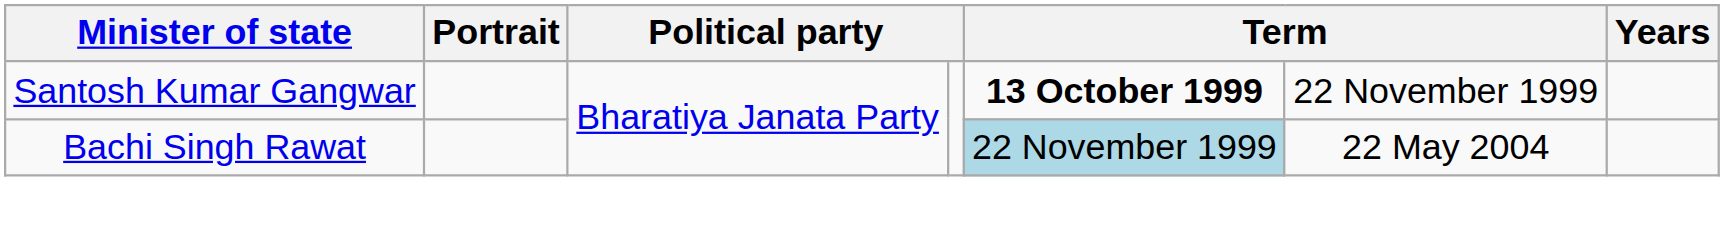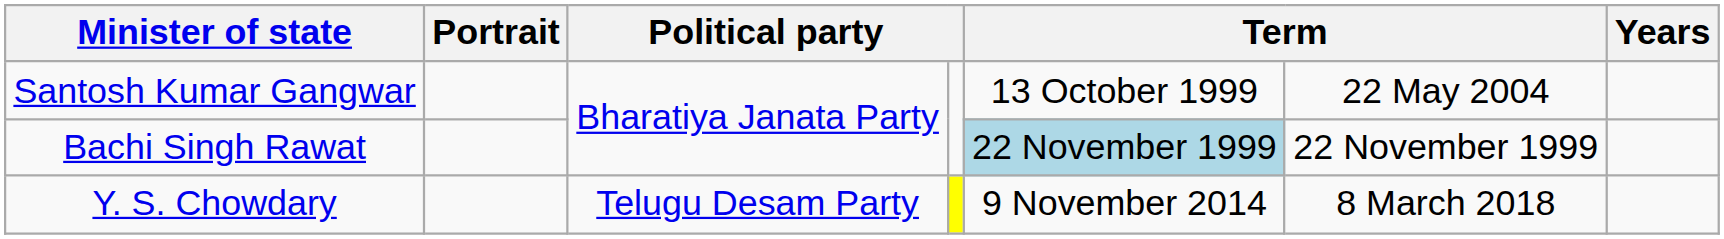(1124, 89) bold -> (1124, 89) normal
(1446, 89) 22 November 1999 -> (1446, 89) 22 May 2004
(1446, 146) 22 May 2004 -> (1446, 146) 22 November 1999
+ row: (215, 203)
